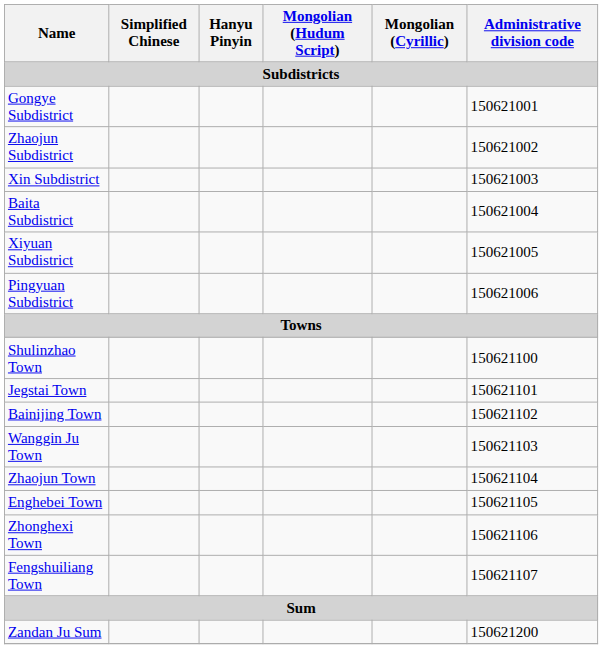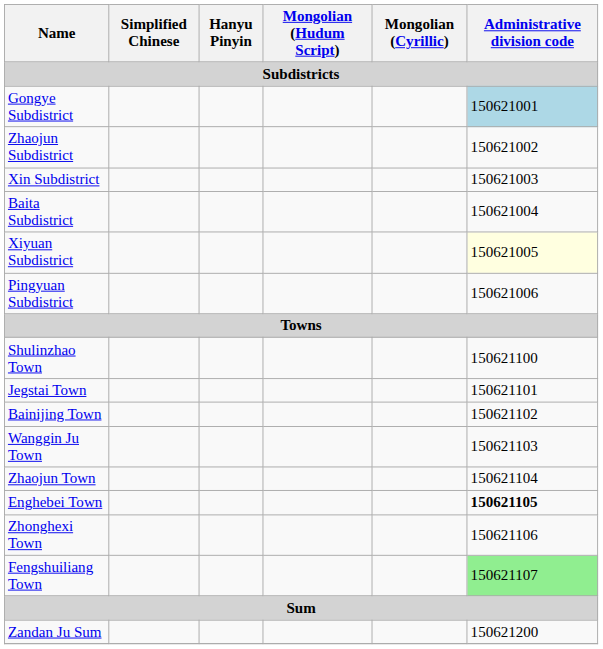(504, 106) no background -> (504, 106) lightblue background
(504, 252) no background -> (504, 252) lightyellow background
(504, 502) normal -> (504, 502) bold
(504, 575) no background -> (504, 575) lightgreen background
